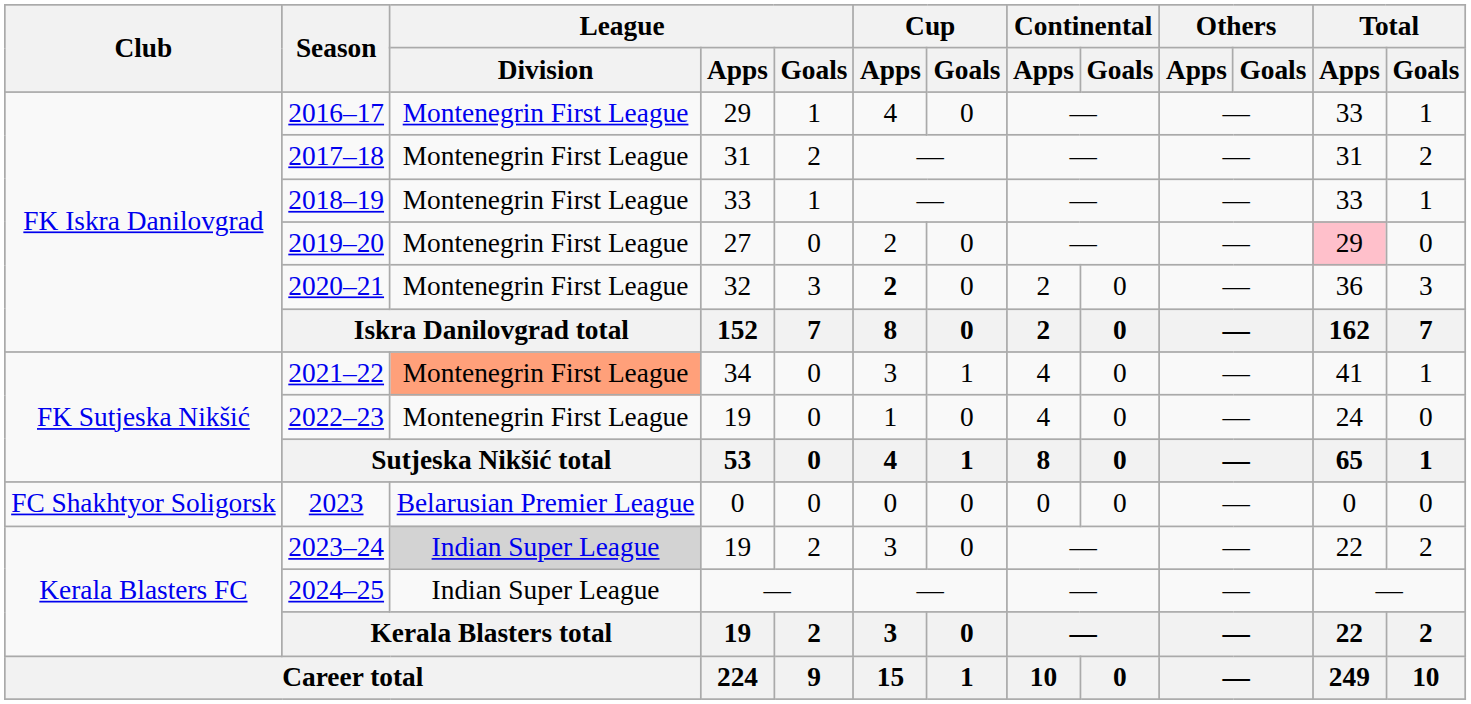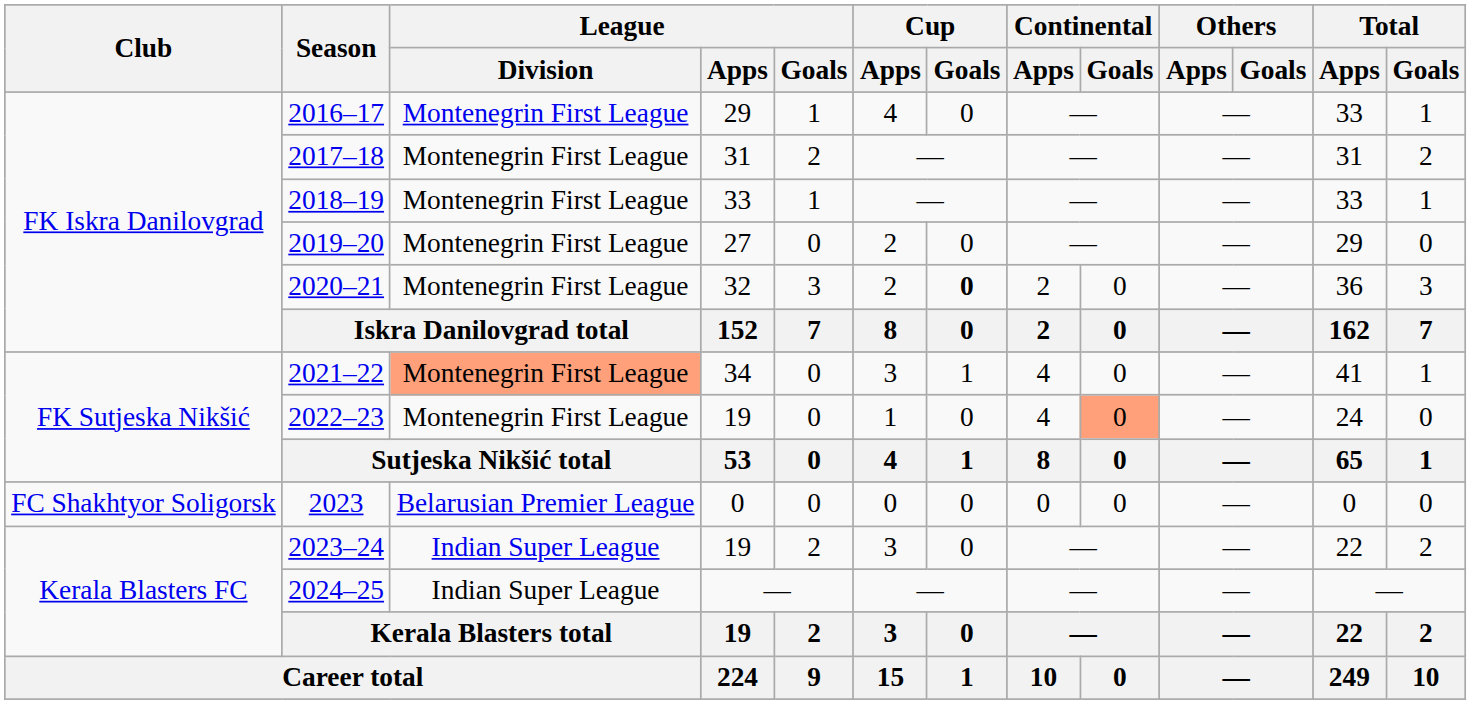(1349, 243) pink background -> (1349, 243) no background
(890, 286) bold -> (890, 286) normal
(967, 286) normal -> (967, 286) bold
(1120, 416) no background -> (1120, 416) lightsalmon background
(546, 546) lightgrey background -> (546, 546) no background
